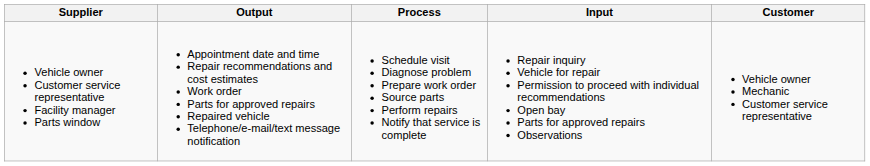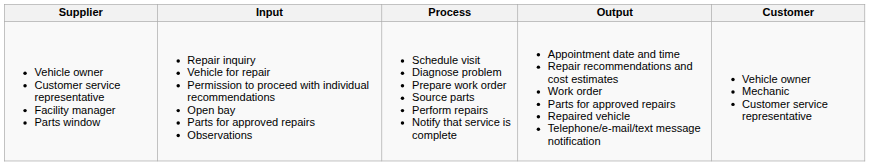columns swapped: (600, 13) <-> (254, 13)
